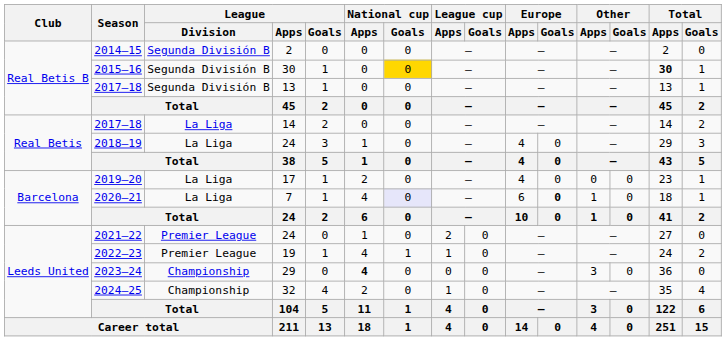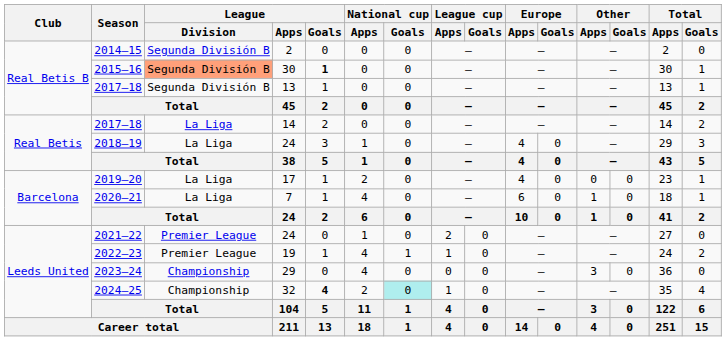(209, 69) no background -> (209, 69) lightsalmon background
(325, 69) normal -> (325, 69) bold
(408, 69) gold background -> (408, 69) no background
(666, 69) bold -> (666, 69) normal
(408, 198) lavender background -> (408, 198) no background
(558, 198) bold -> (558, 198) normal
(364, 272) bold -> (364, 272) normal
(325, 290) normal -> (325, 290) bold
(408, 290) no background -> (408, 290) paleturquoise background
